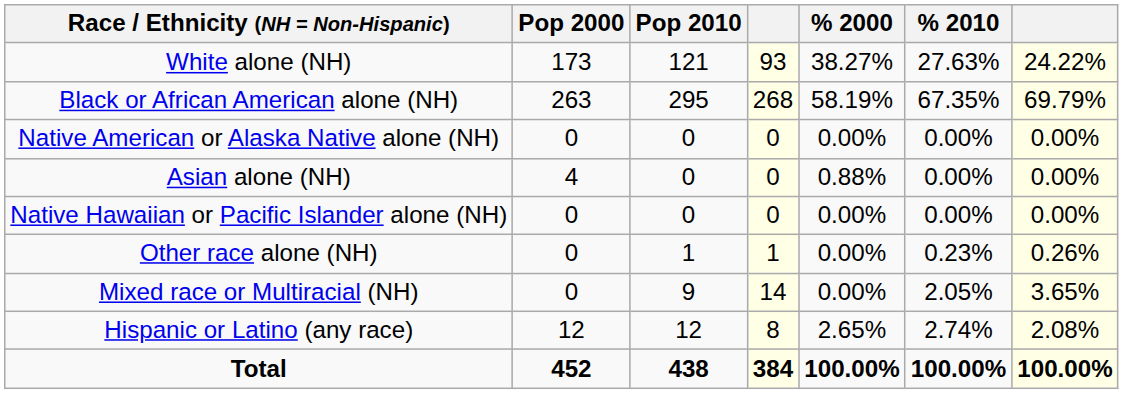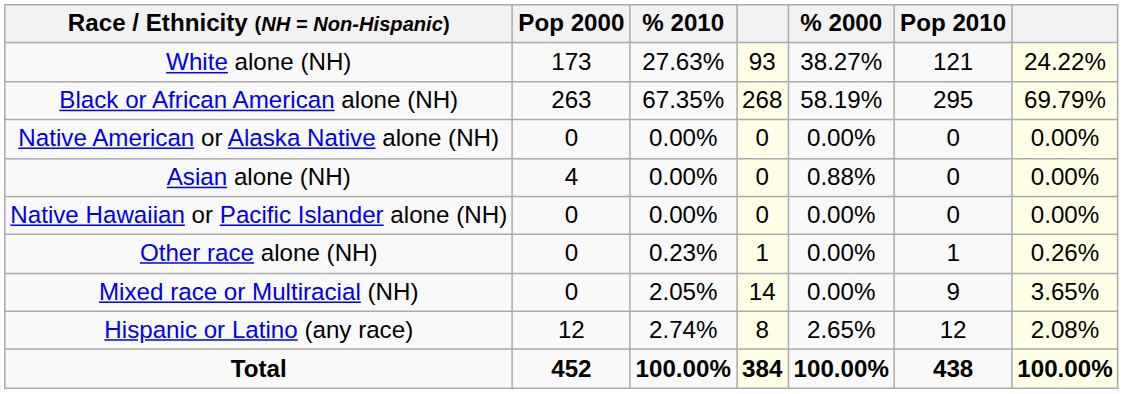columns swapped: (689, 23) <-> (958, 23)
